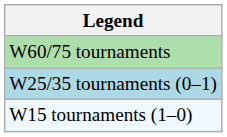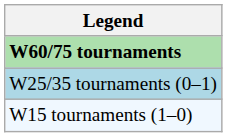(90, 51) normal -> (95, 51) bold
